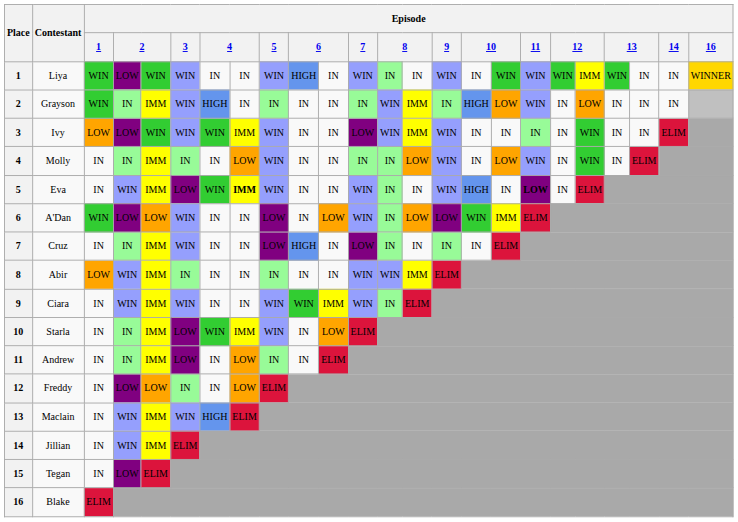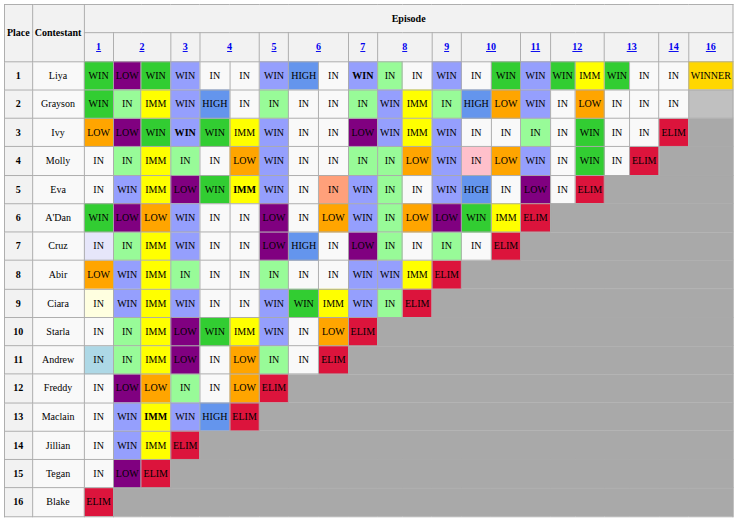(363, 75) normal -> (363, 75) bold
(185, 132) normal -> (185, 132) bold
(476, 161) no background -> (476, 161) pink background
(333, 189) no background -> (333, 189) lightsalmon background
(535, 189) bold -> (535, 189) normal
(99, 246) no background -> (99, 246) lavender background
(99, 303) no background -> (99, 303) lightyellow background
(99, 360) no background -> (99, 360) lightblue background
(156, 416) normal -> (156, 416) bold
